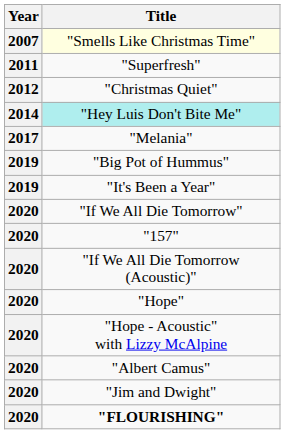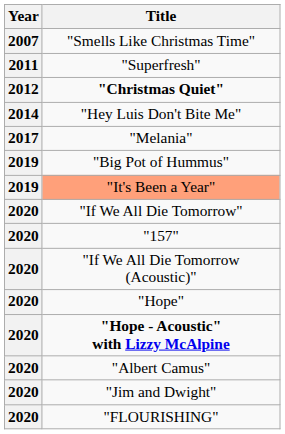(161, 41) lightyellow background -> (161, 41) no background
(161, 89) normal -> (161, 89) bold
(161, 114) paleturquoise background -> (161, 114) no background
(161, 187) no background -> (161, 187) lightsalmon background
(161, 334) normal -> (161, 334) bold
(161, 416) bold -> (161, 416) normal
